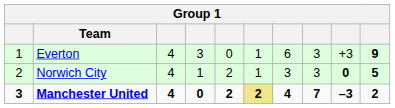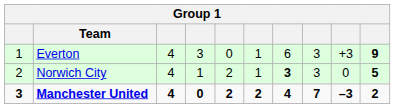(287, 73) normal -> (287, 73) bold
(346, 73) bold -> (346, 73) normal
(258, 93) khaki background -> (258, 93) no background
